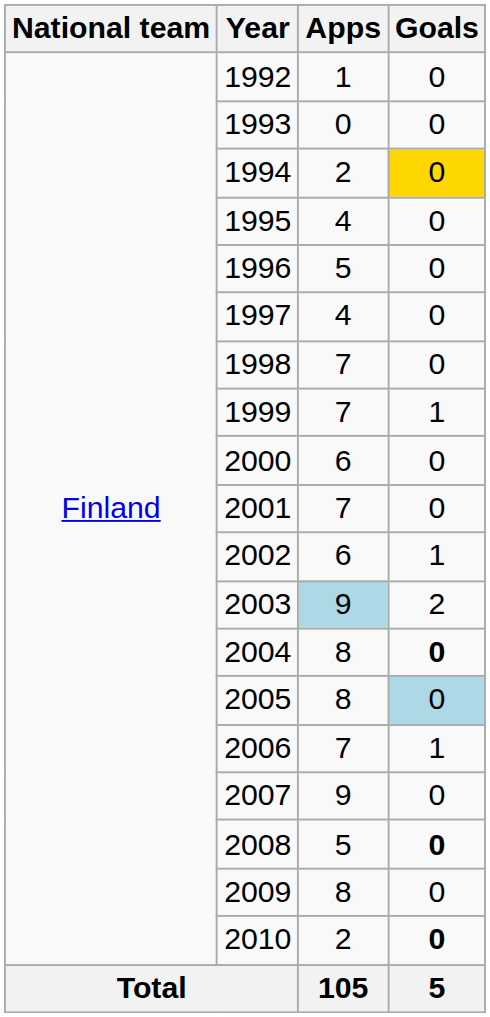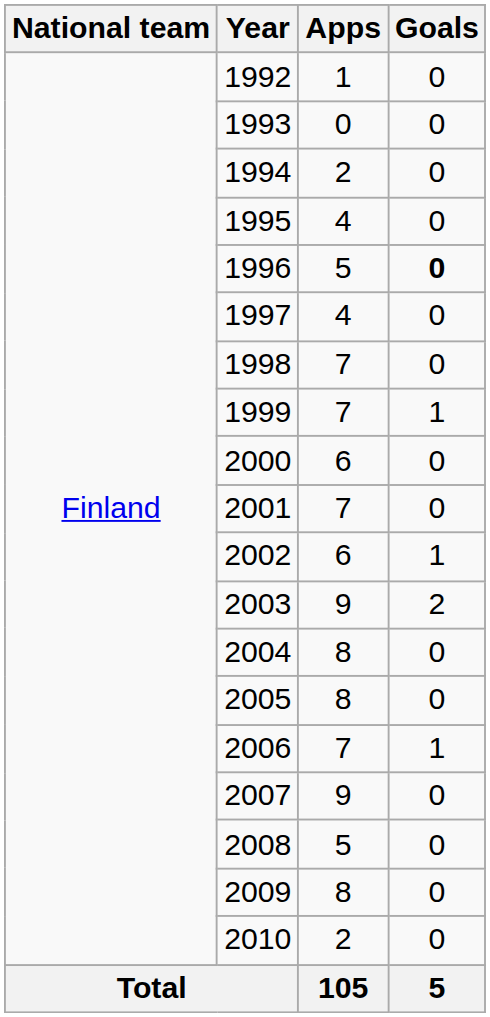(437, 172) gold background -> (437, 172) no background
(437, 268) normal -> (437, 268) bold
(343, 603) lightblue background -> (343, 603) no background
(437, 651) bold -> (437, 651) normal
(437, 699) lightblue background -> (437, 699) no background
(437, 843) bold -> (437, 843) normal
(437, 939) bold -> (437, 939) normal
